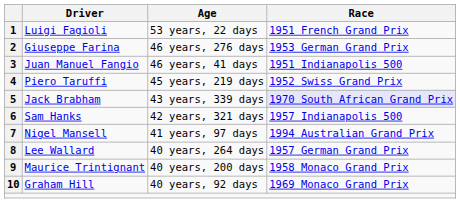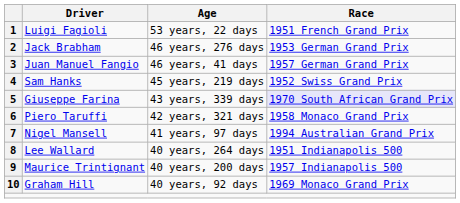(72, 47) Giuseppe Farina -> (63, 47) Jack Brabham
(336, 64) 1951 Indianapolis 500 -> (339, 64) 1957 German Grand Prix
(66, 82) Piero Taruffi -> (53, 82) Sam Hanks
(63, 99) Jack Brabham -> (72, 99) Giuseppe Farina
(53, 116) Sam Hanks -> (66, 116) Piero Taruffi
(336, 116) 1957 Indianapolis 500 -> (339, 116) 1958 Monaco Grand Prix
(339, 150) 1957 German Grand Prix -> (336, 150) 1951 Indianapolis 500
(339, 167) 1958 Monaco Grand Prix -> (336, 167) 1957 Indianapolis 500
